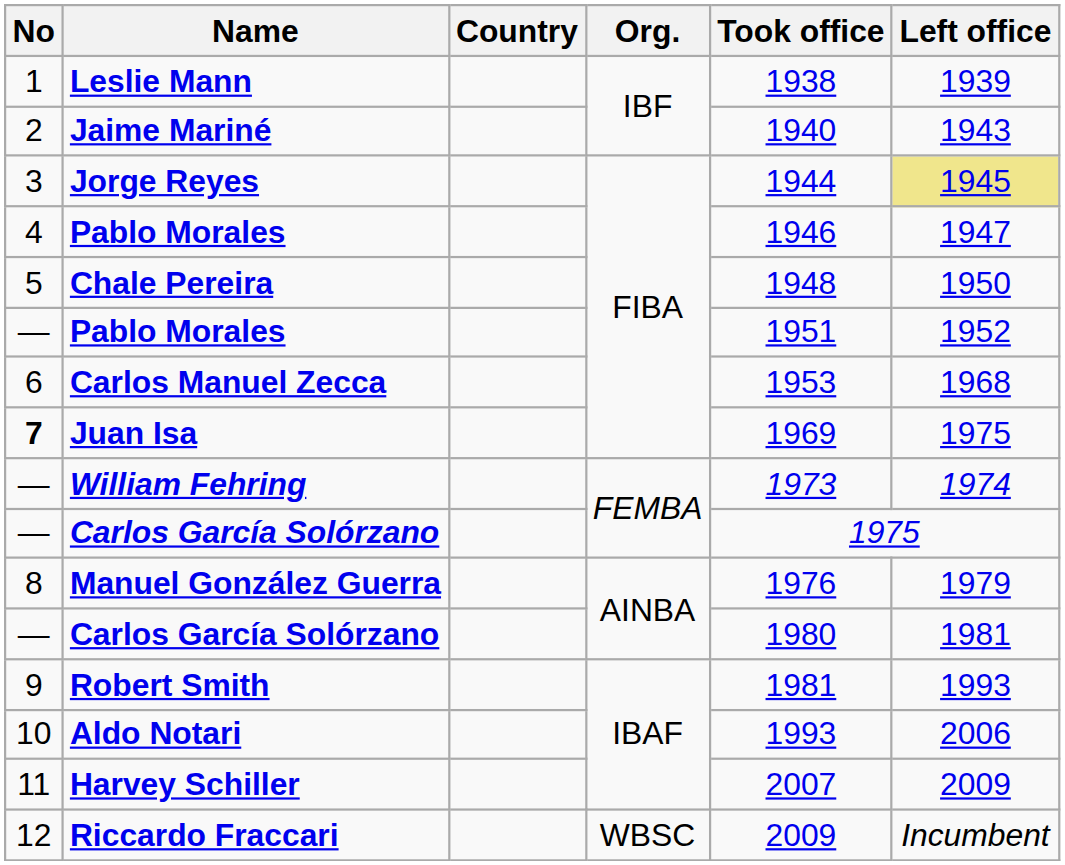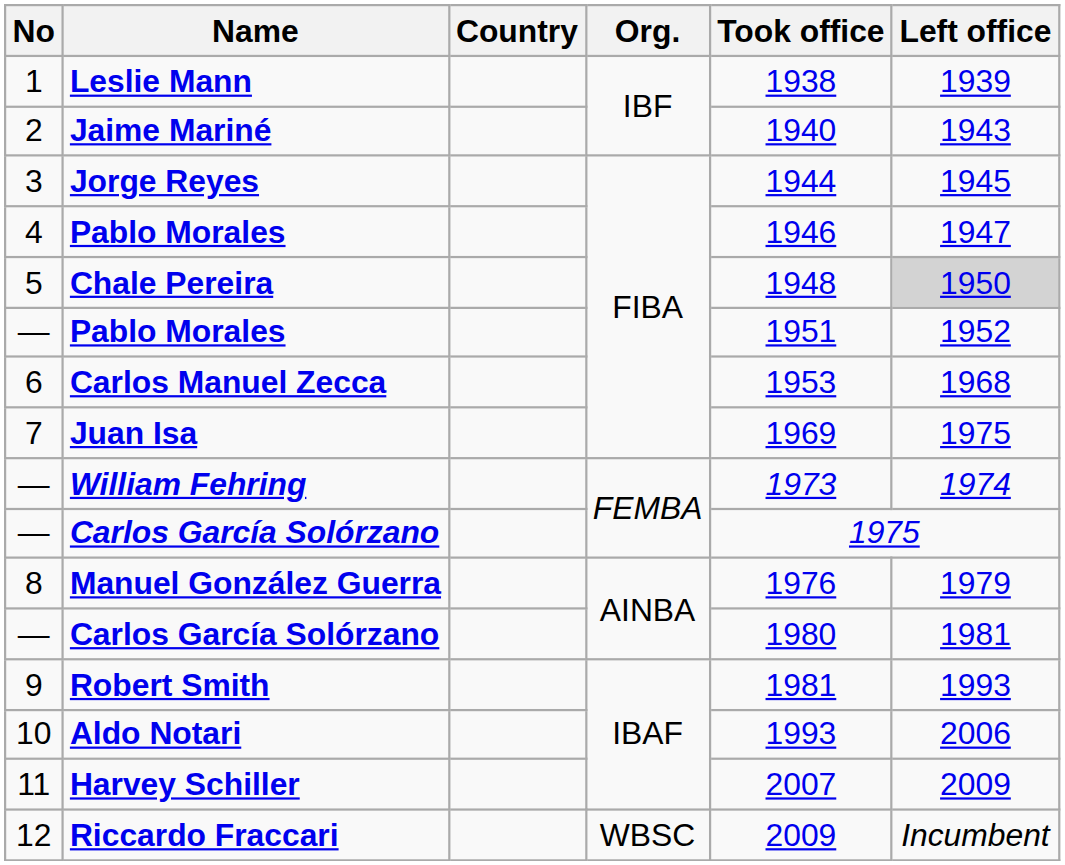(975, 181) khaki background -> (975, 181) no background
(975, 282) no background -> (975, 282) lightgrey background
(34, 433) bold -> (34, 433) normal
